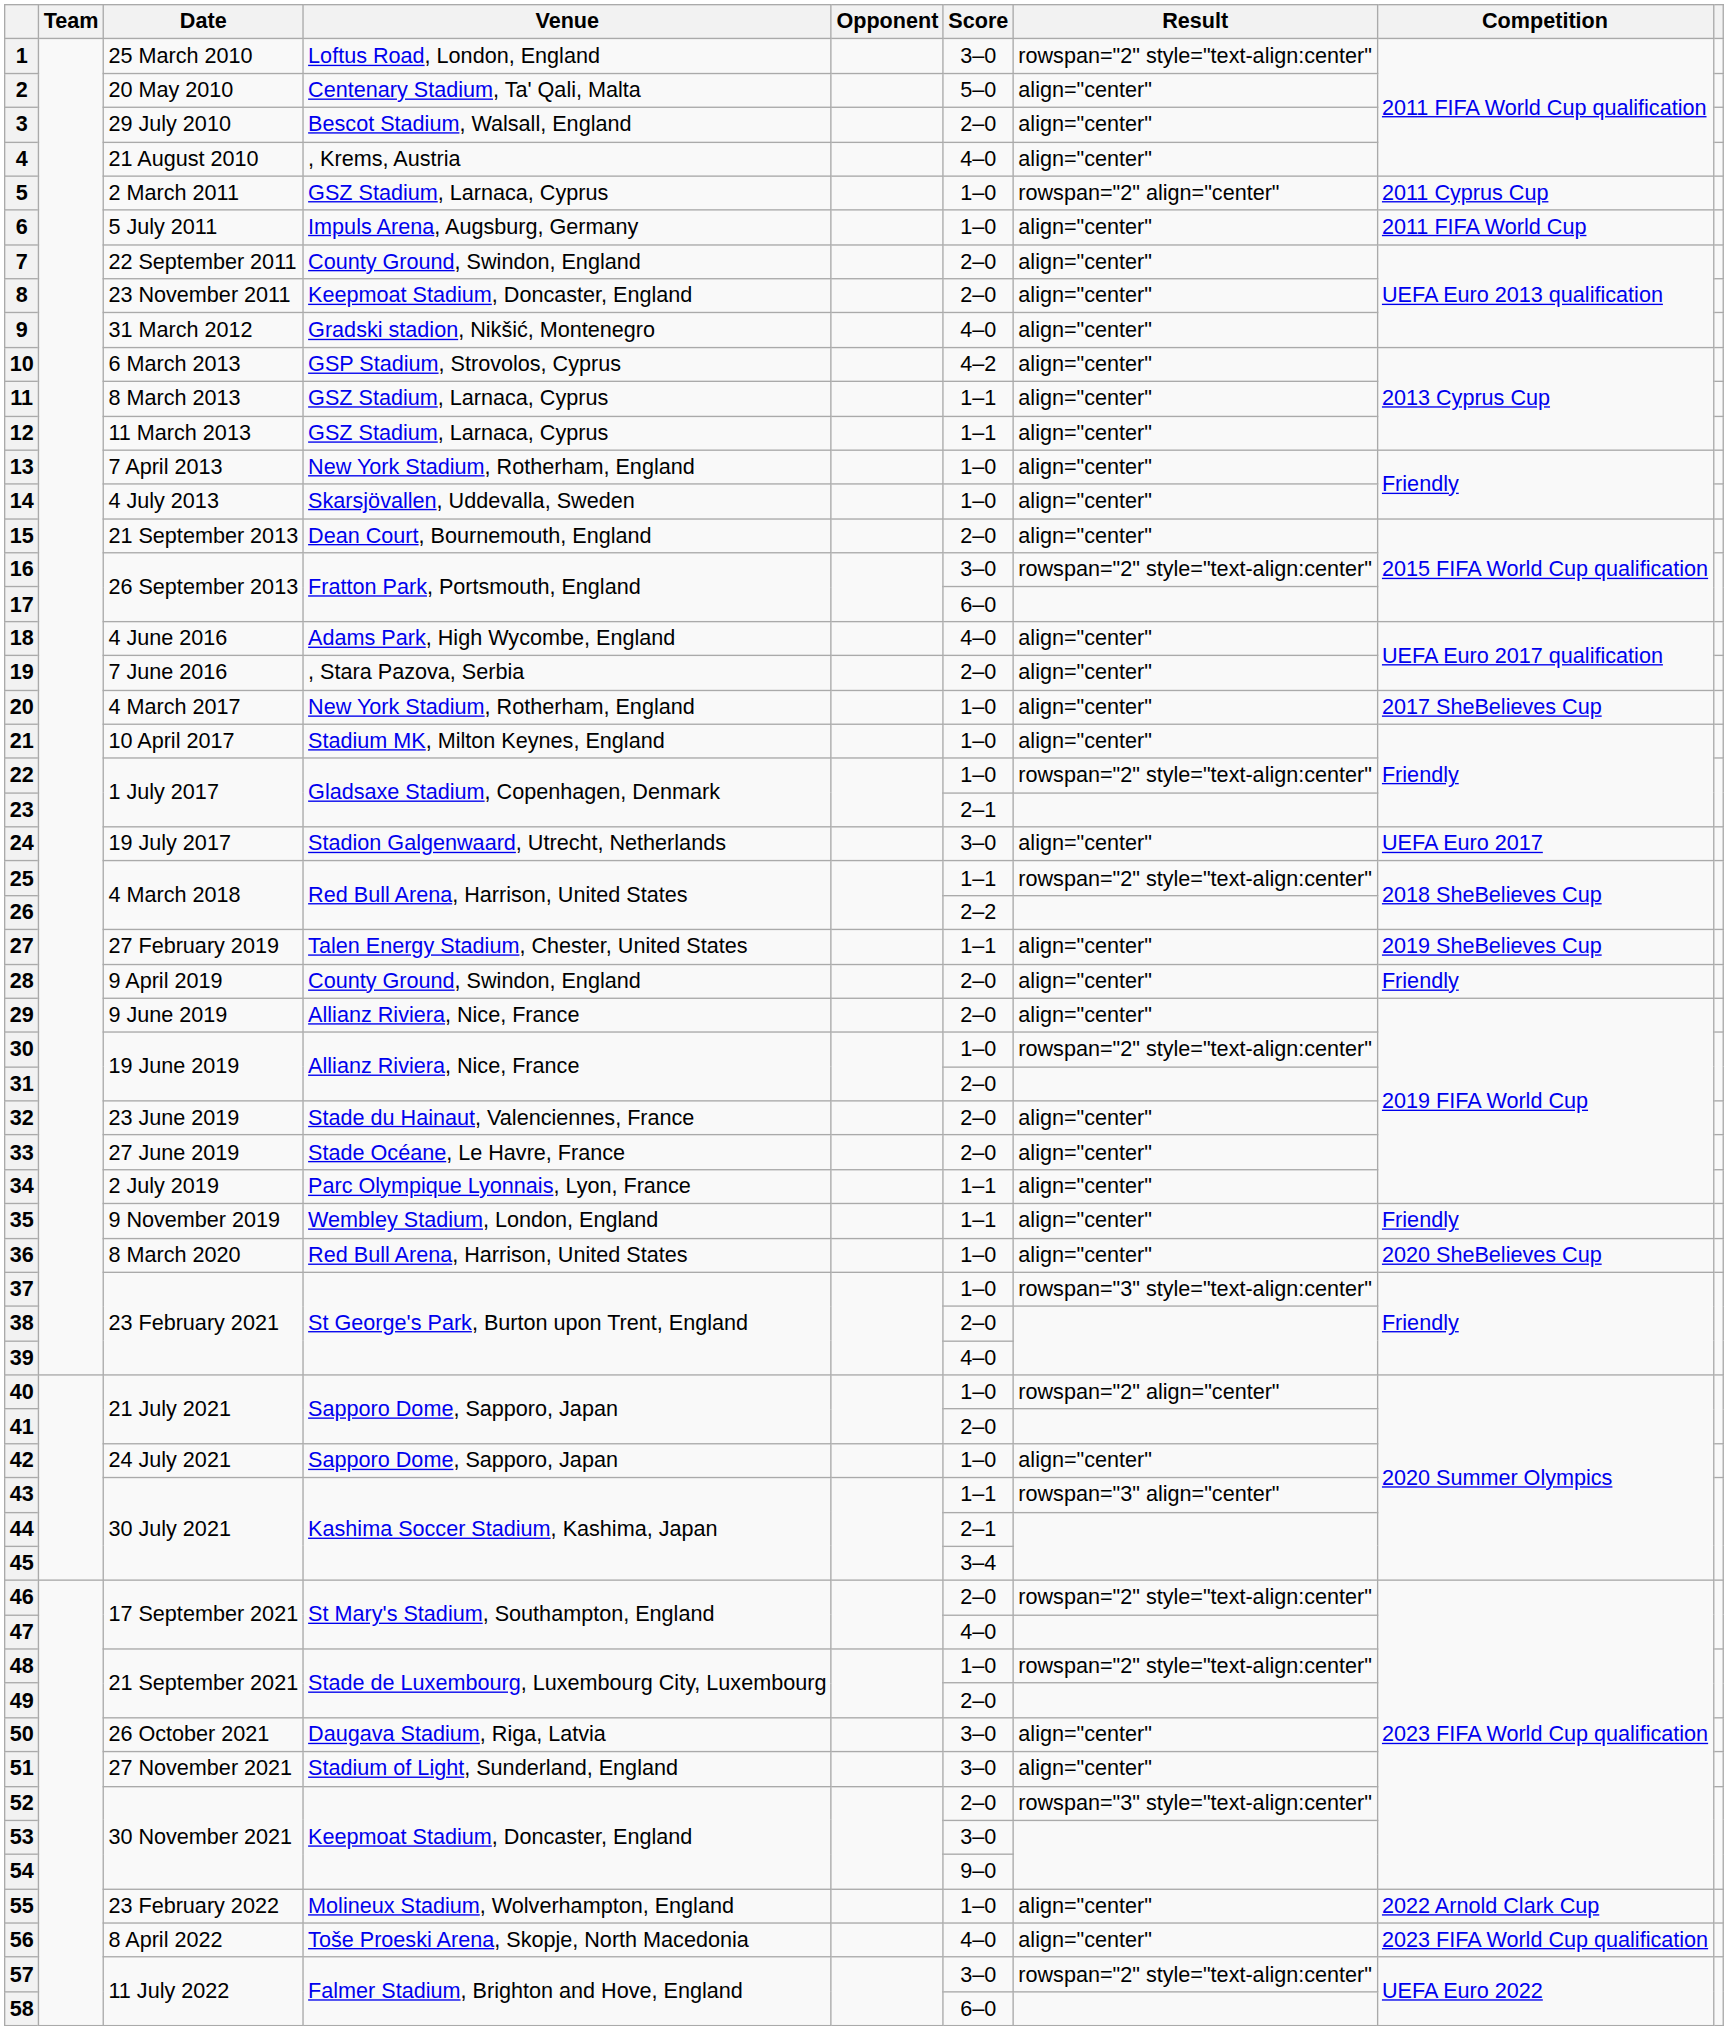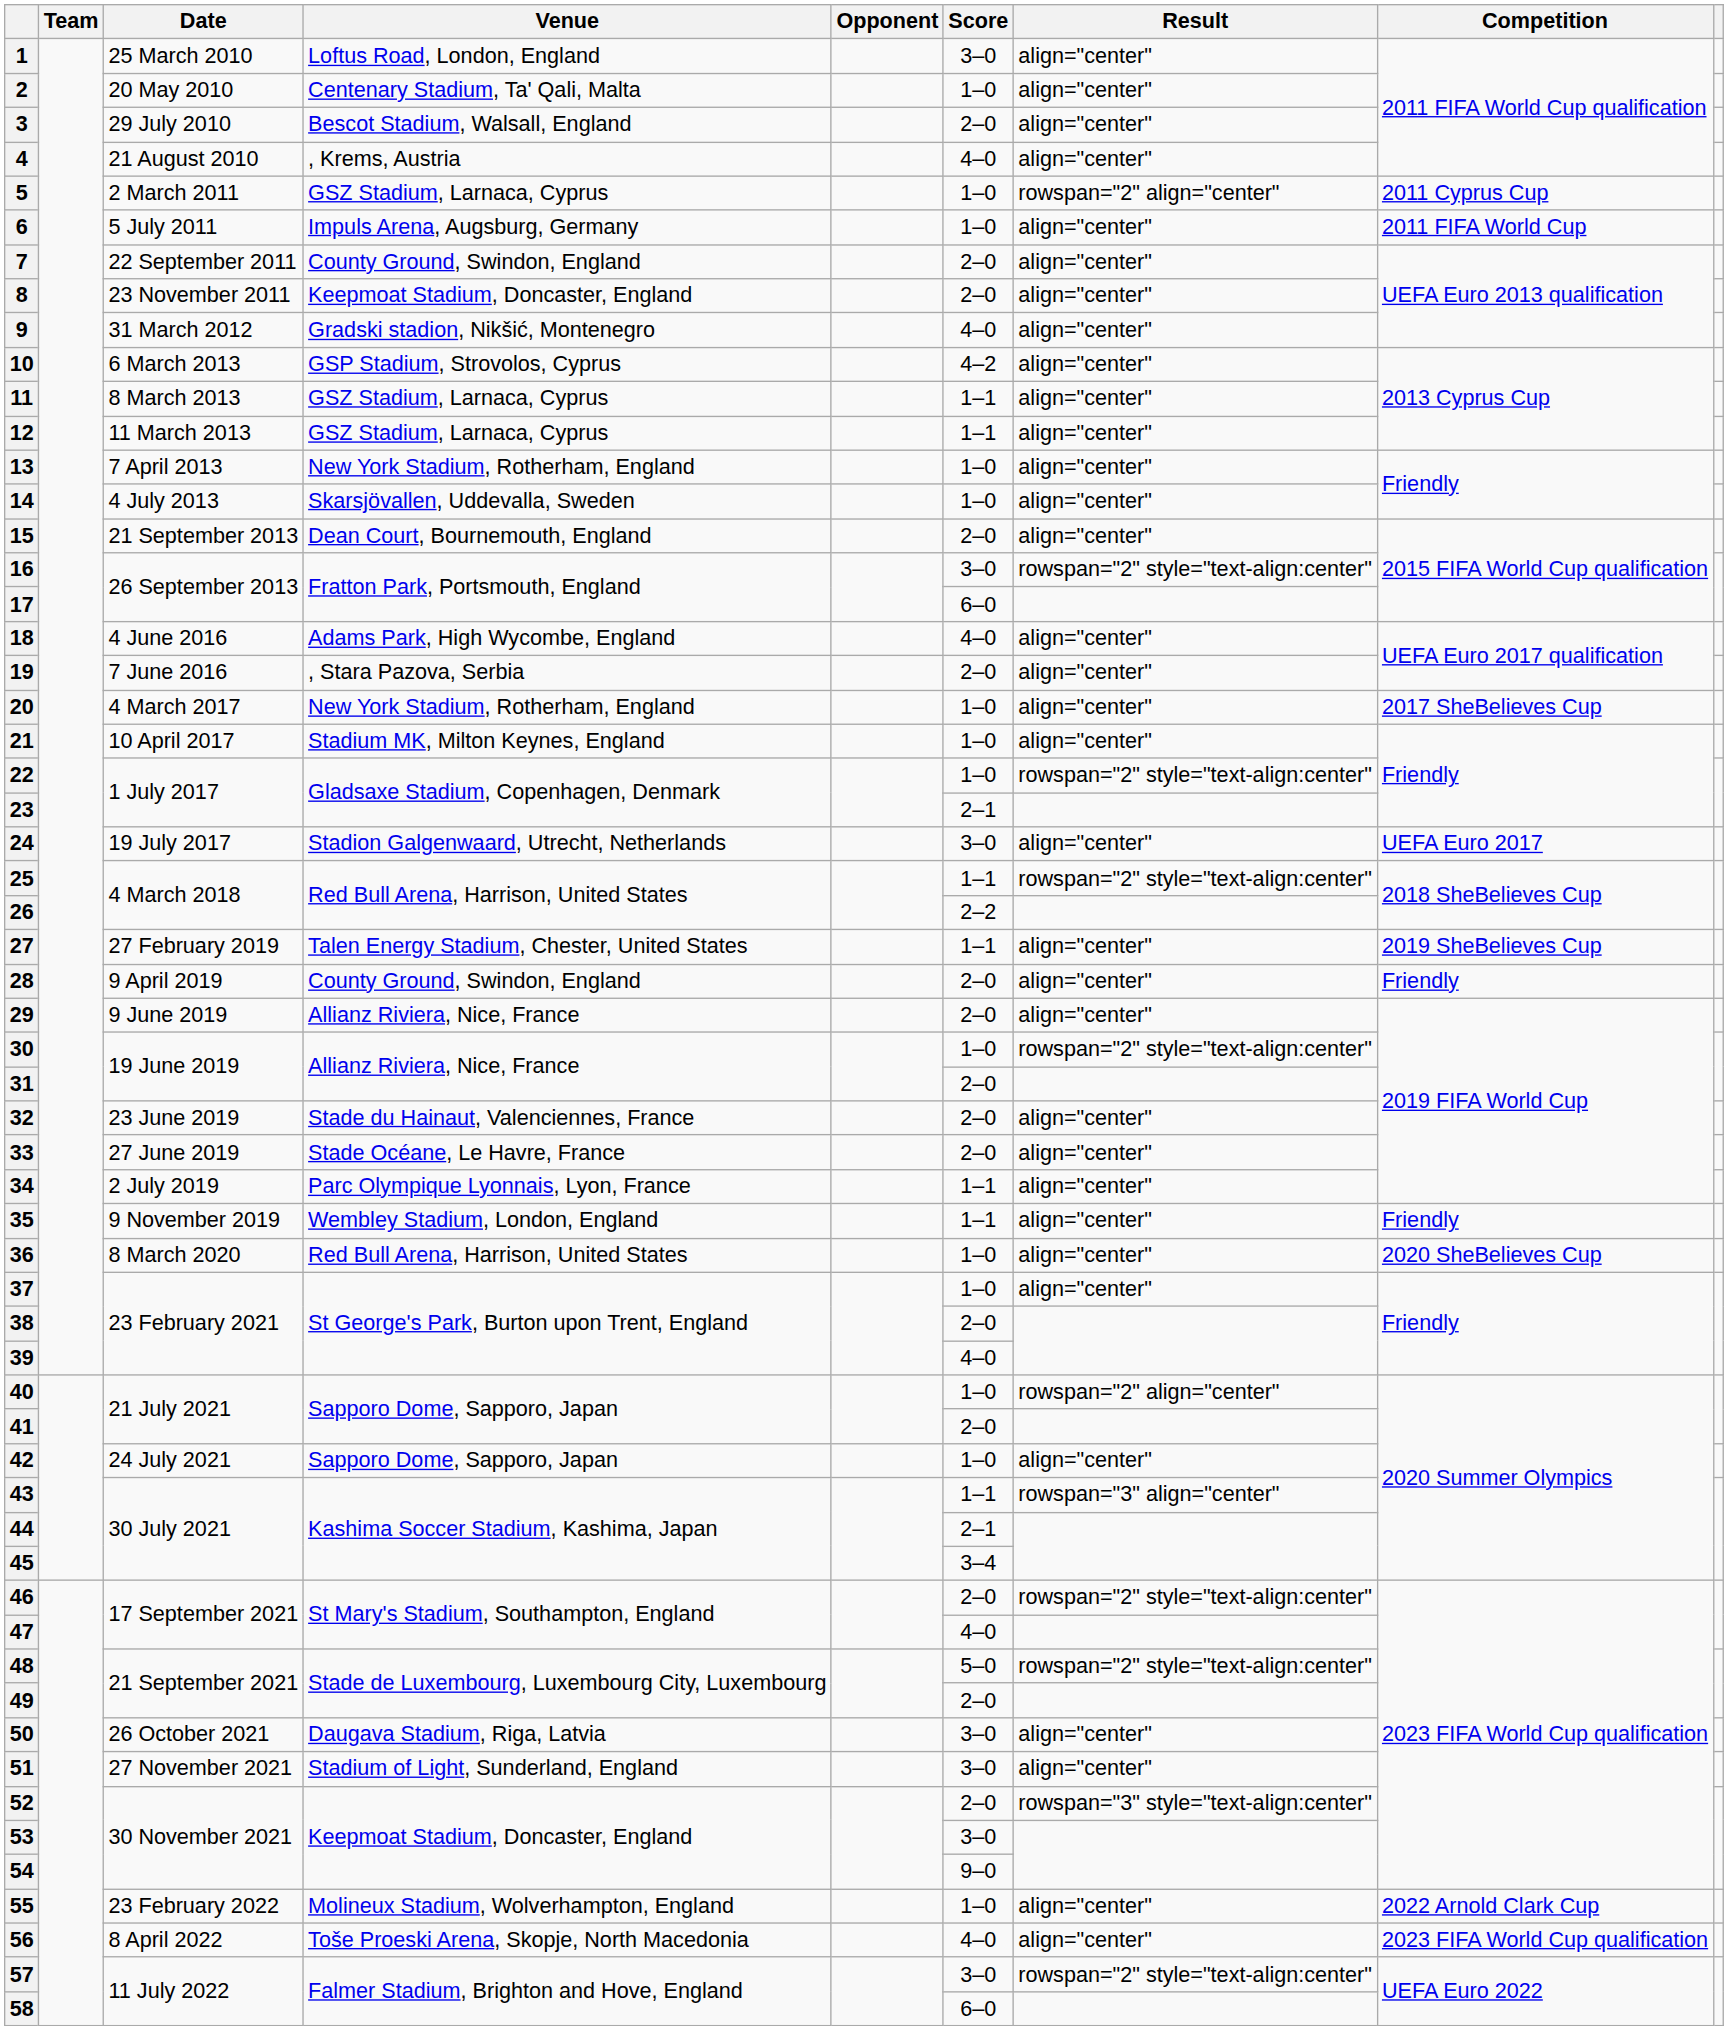(1195, 55) rowspan="2" style="text-align:center" -> (1085, 55) align="center"
(978, 90) 5–0 -> (978, 90) 1–0
(1195, 1289) rowspan="3" style="text-align:center" -> (1085, 1289) align="center"
(978, 1665) 1–0 -> (978, 1665) 5–0
